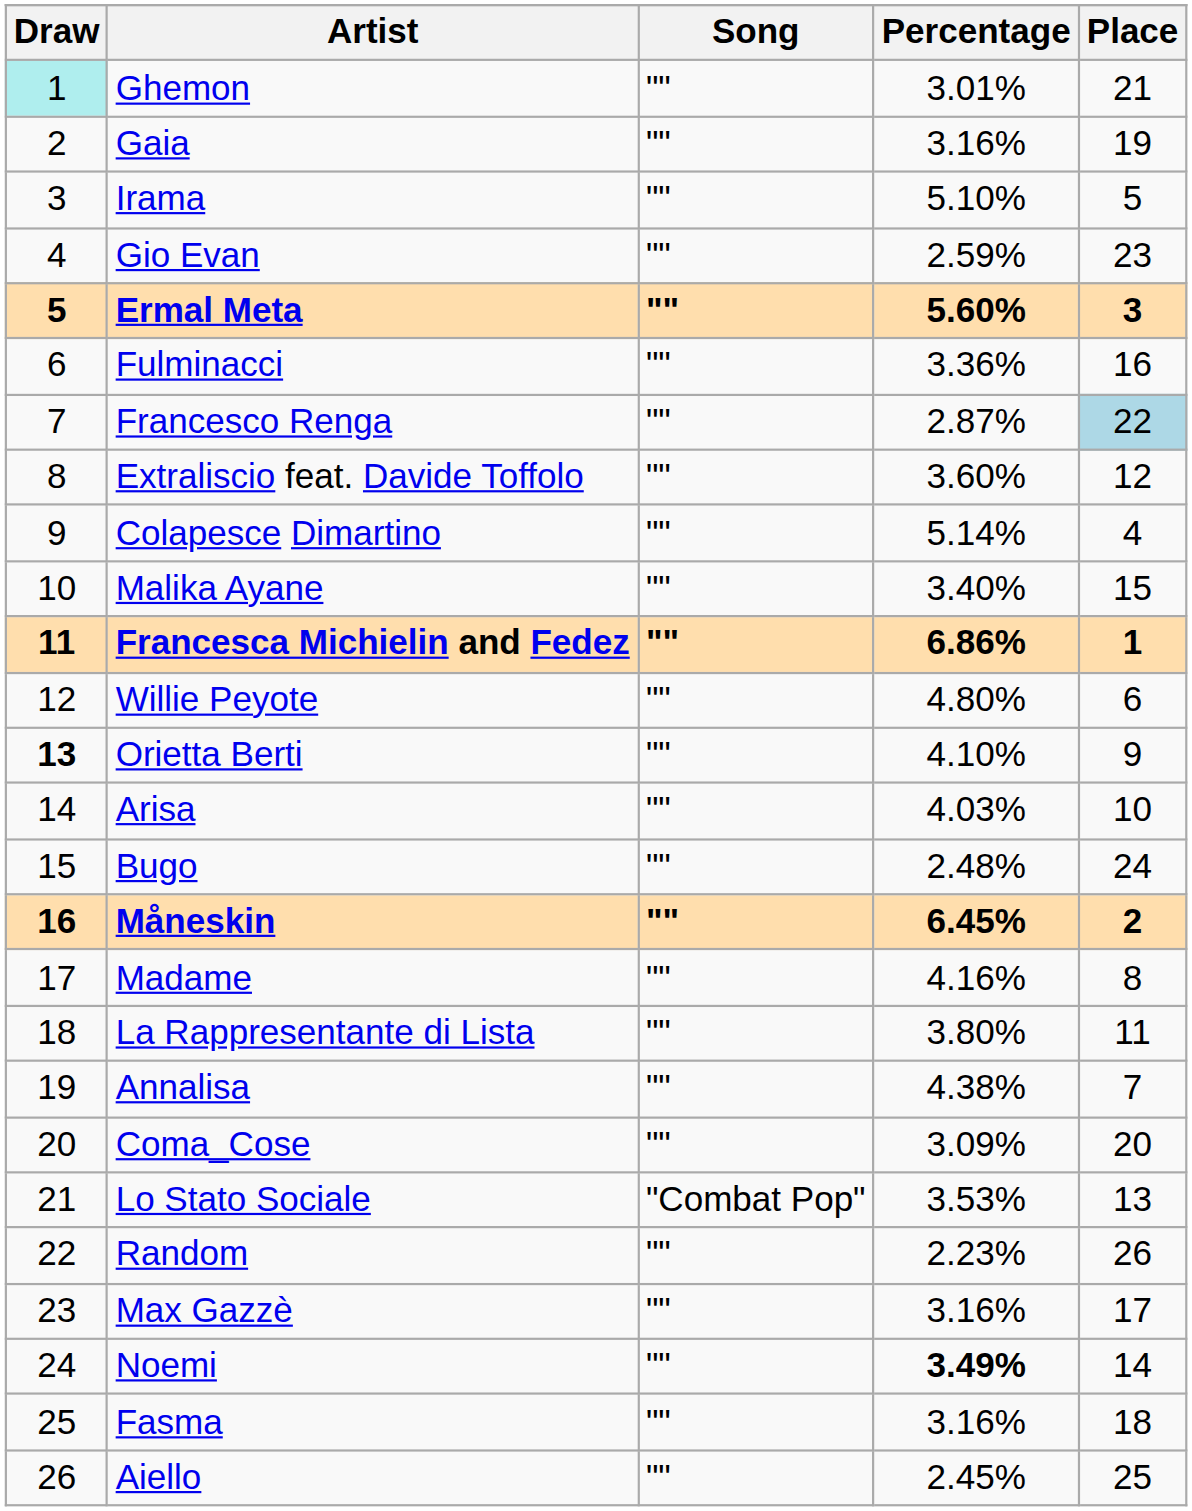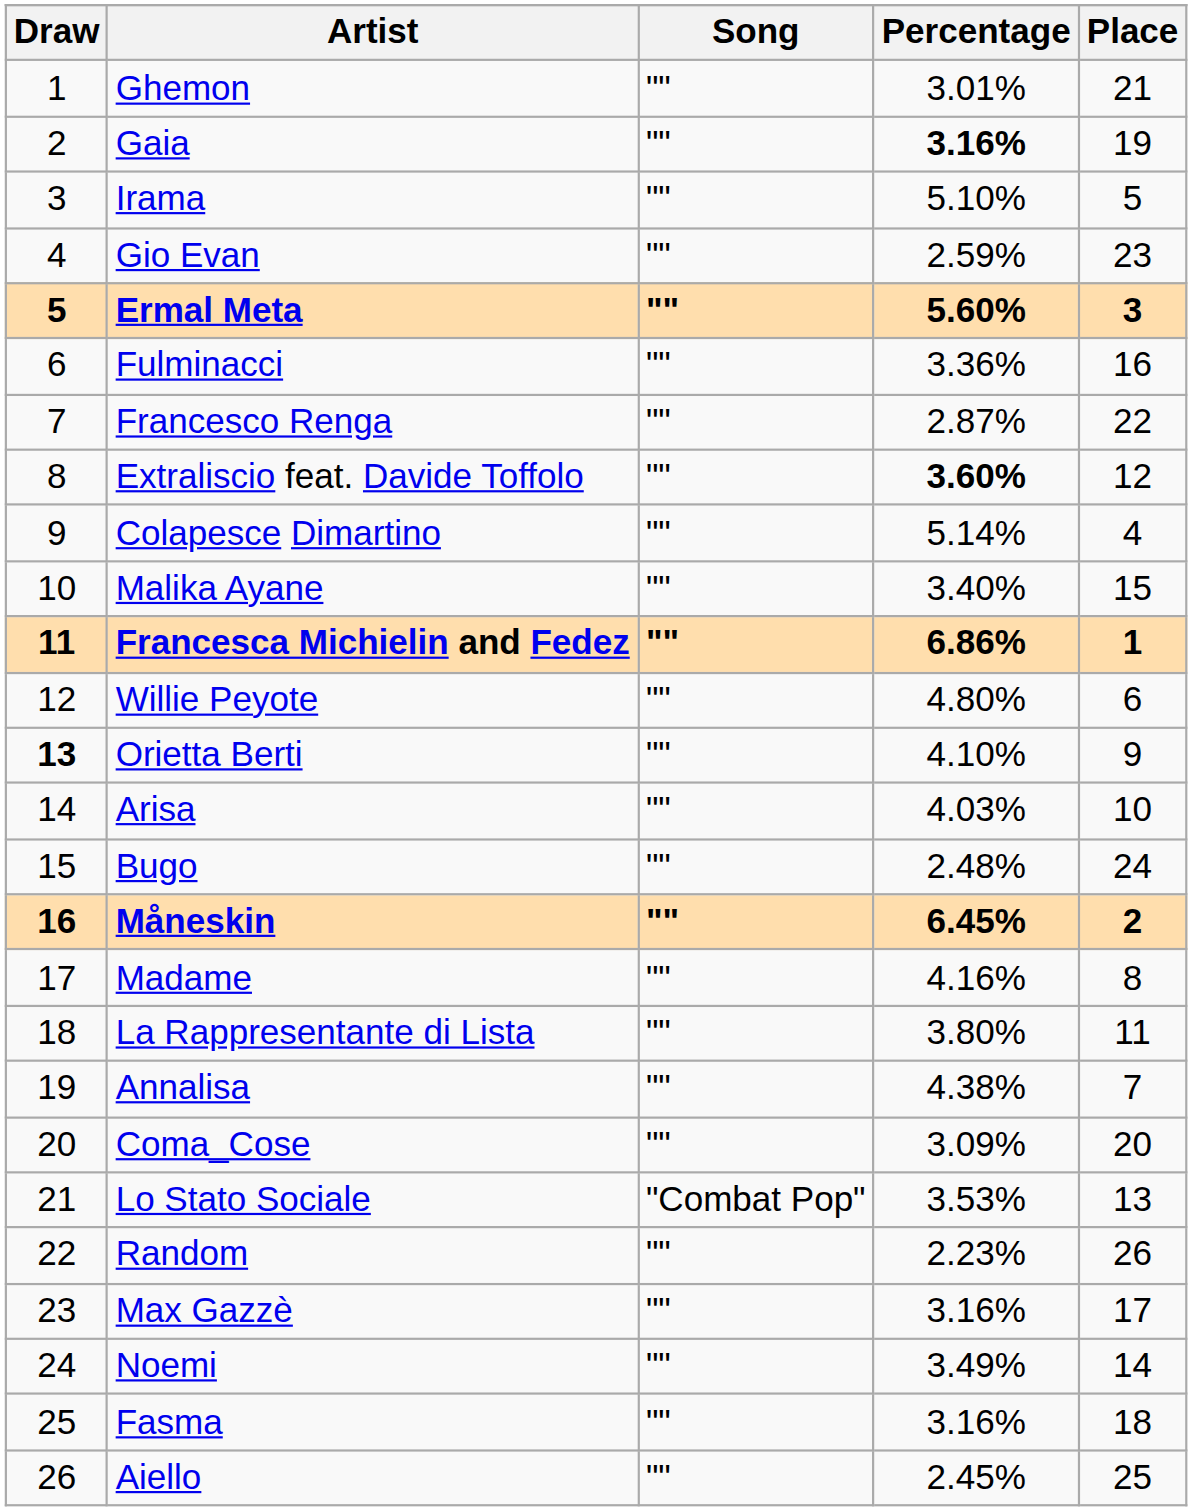(57, 87) paleturquoise background -> (57, 87) no background
(976, 143) normal -> (976, 143) bold
(1133, 421) lightblue background -> (1133, 421) no background
(976, 476) normal -> (976, 476) bold
(976, 1365) bold -> (976, 1365) normal
